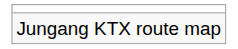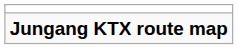(119, 28) normal -> (119, 28) bold
